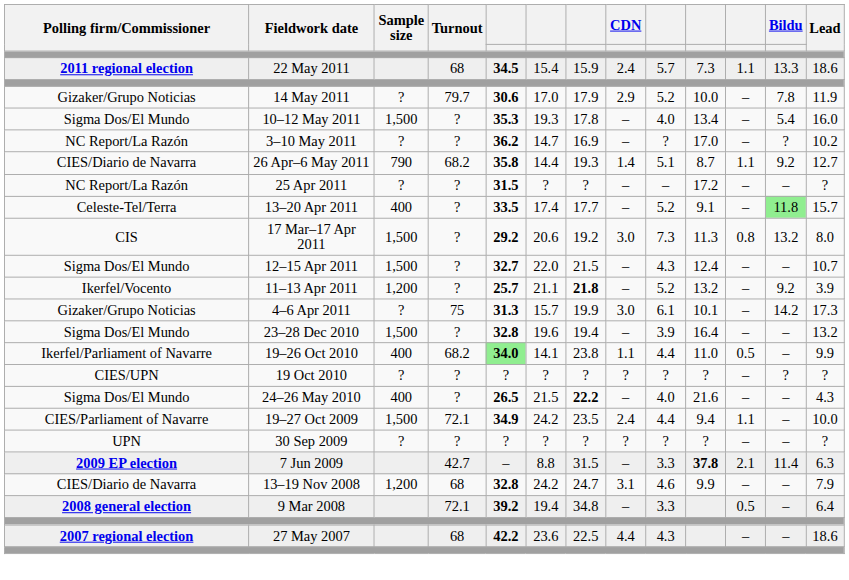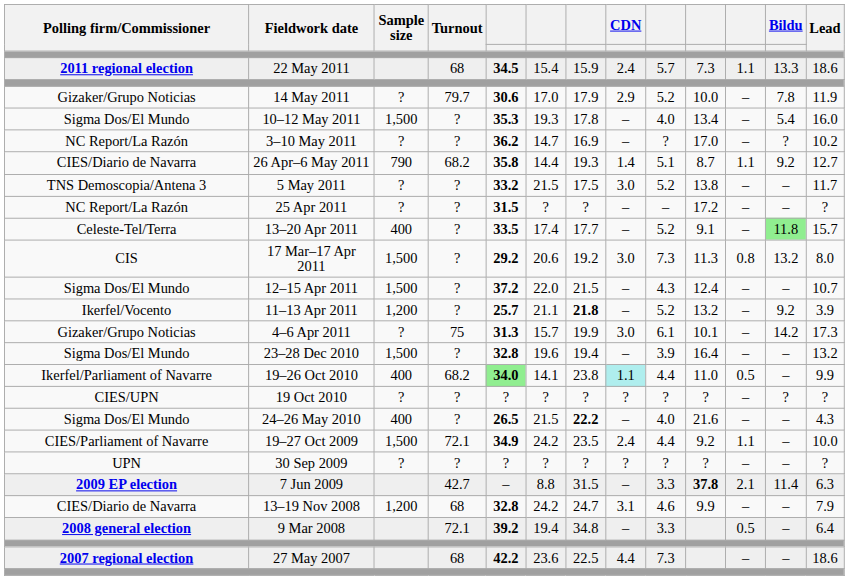+ row: (127, 185)
(506, 266) 32.7 -> (506, 288) 37.2
(626, 353) no background -> (626, 375) paleturquoise background
(706, 419) 9.4 -> (706, 441) 9.2
(666, 535) 4.3 -> (666, 557) 7.3
